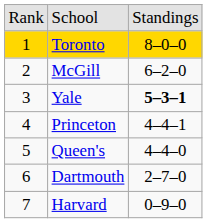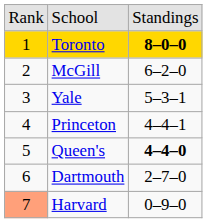(165, 44) normal -> (165, 44) bold
(165, 97) bold -> (165, 97) normal
(165, 151) normal -> (165, 151) bold
(26, 204) no background -> (26, 204) lightsalmon background
